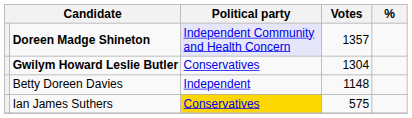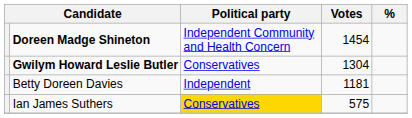(249, 39) lavender background -> (249, 39) no background
(356, 39) 1357 -> (356, 39) 1454
(356, 84) 1148 -> (356, 84) 1181
